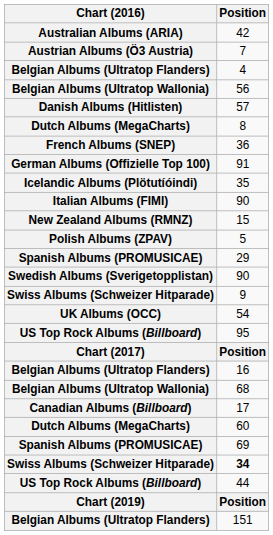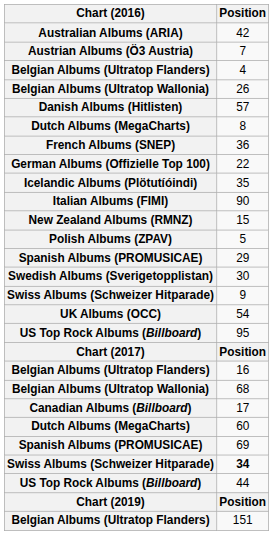(243, 88) 56 -> (243, 88) 26
(243, 164) 91 -> (243, 164) 22
(243, 276) 90 -> (243, 276) 30
